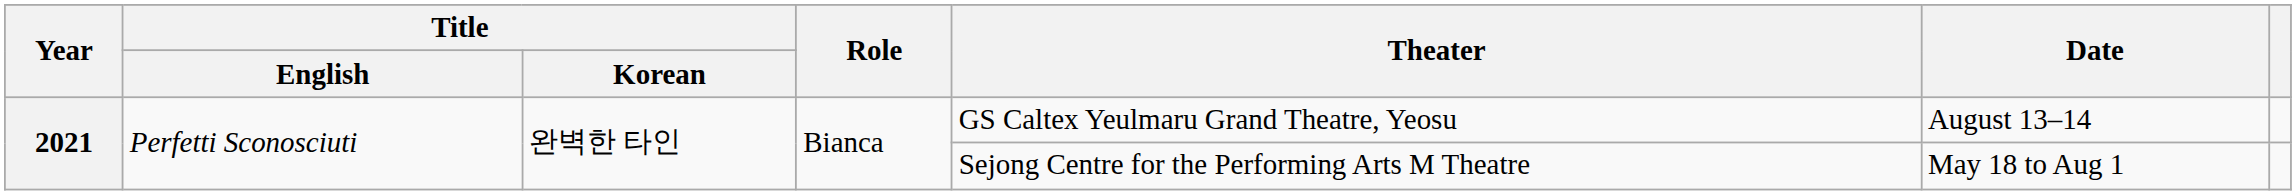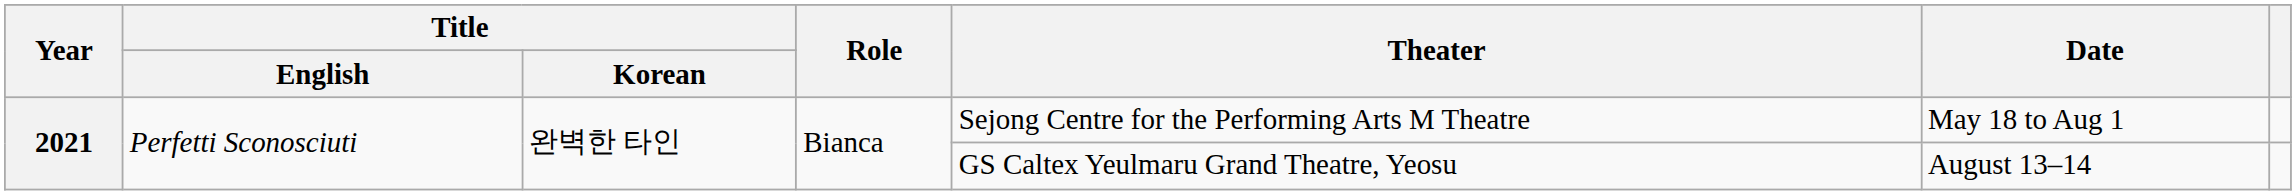(1208, 119) GS Caltex Yeulmaru Grand Theatre, Yeosu -> (1244, 119) Sejong Centre for the Performing Arts M Theatre
(2010, 119) August 13–14 -> (2026, 119) May 18 to Aug 1
(1244, 165) Sejong Centre for the Performing Arts M Theatre -> (1208, 165) GS Caltex Yeulmaru Grand Theatre, Yeosu
(2026, 165) May 18 to Aug 1 -> (2010, 165) August 13–14
